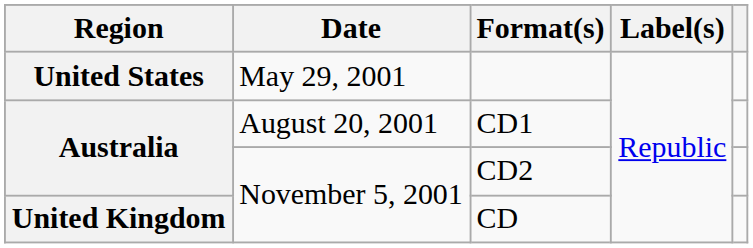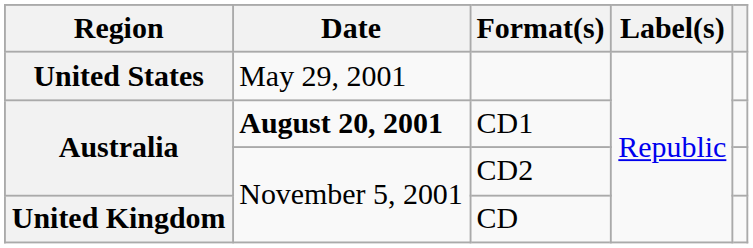(339, 123) normal -> (341, 123) bold
